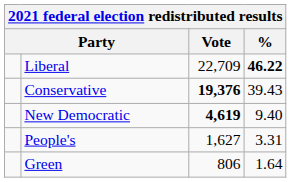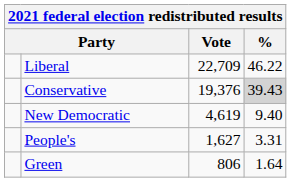(265, 66) bold -> (265, 66) normal
(219, 90) bold -> (219, 90) normal
(265, 90) no background -> (265, 90) lightgrey background
(223, 115) bold -> (223, 115) normal
